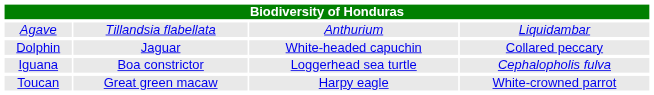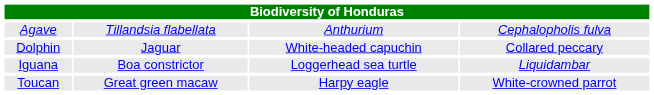(554, 29) Liquidambar -> (554, 29) Cephalopholis fulva
(554, 65) Cephalopholis fulva -> (554, 65) Liquidambar
